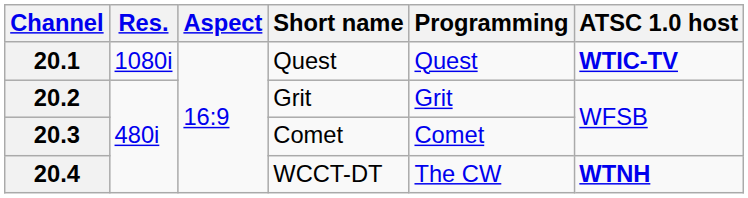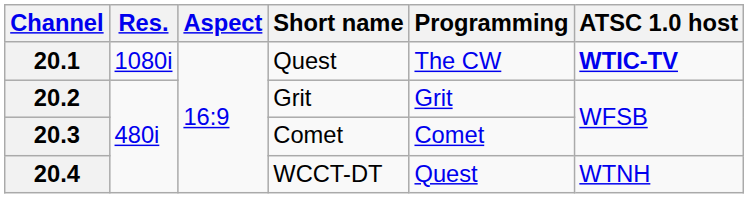(446, 60) Quest -> (458, 60) The CW
(458, 173) The CW -> (446, 173) Quest
(615, 173) bold -> (615, 173) normal
